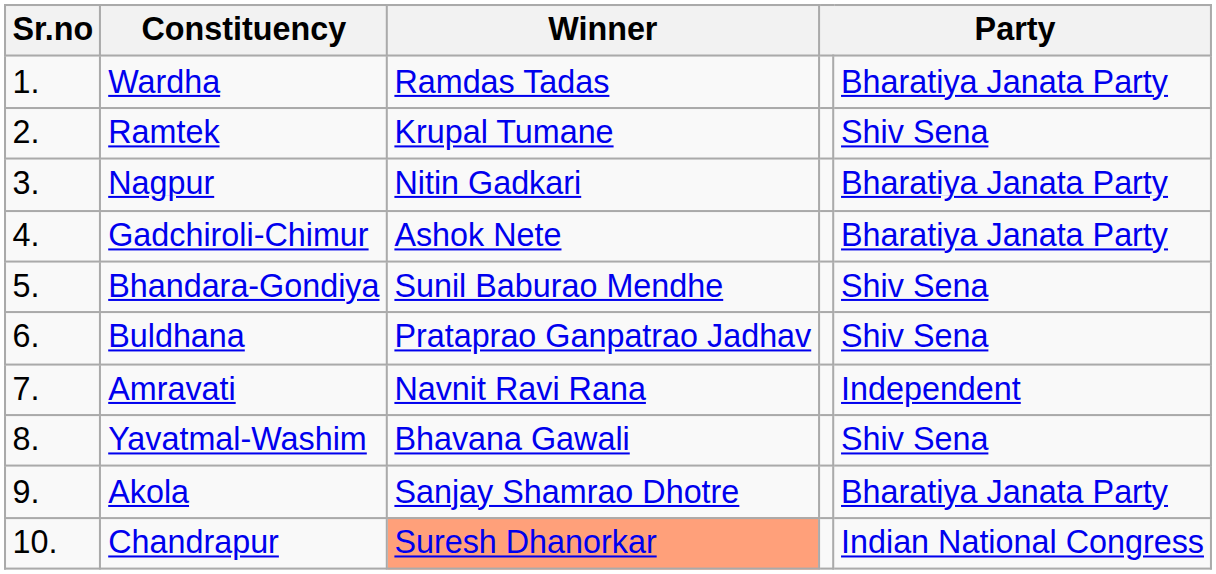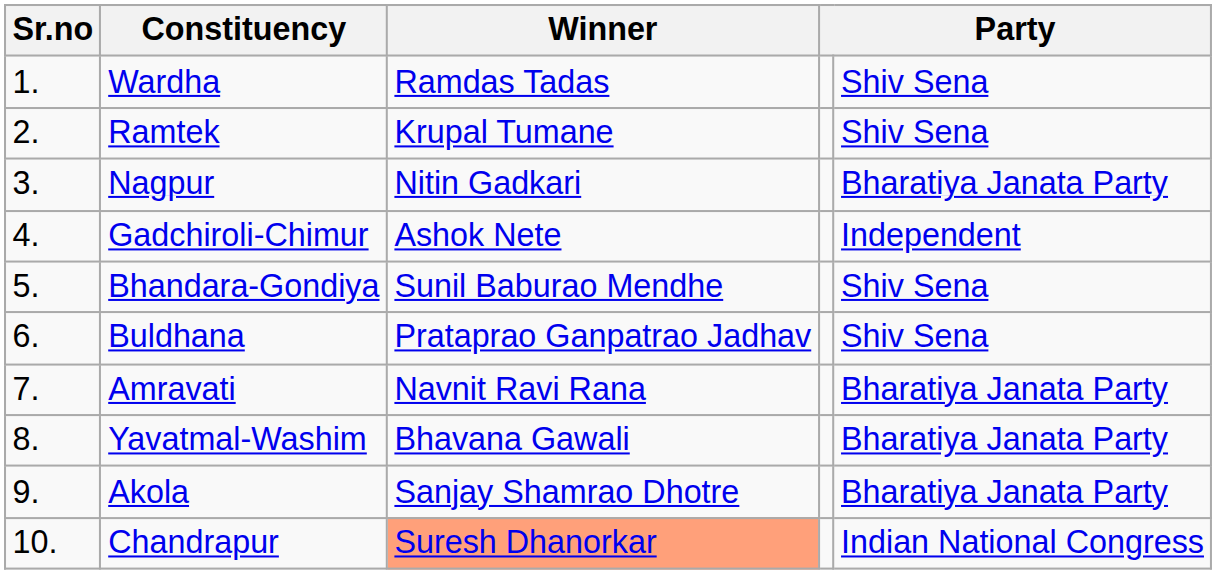(1005, 81) Bharatiya Janata Party -> (915, 81) Shiv Sena
(1005, 235) Bharatiya Janata Party -> (931, 235) Independent
(931, 388) Independent -> (1005, 388) Bharatiya Janata Party
(915, 440) Shiv Sena -> (1005, 440) Bharatiya Janata Party
